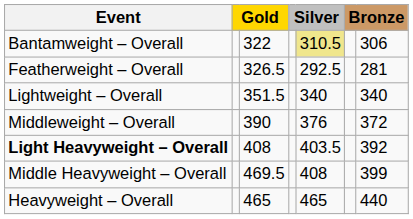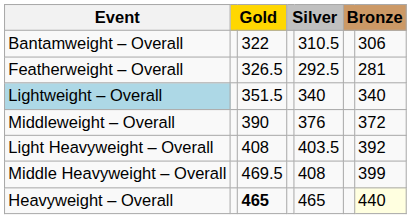(320, 43) khaki background -> (319, 43) no background
(85, 95) no background -> (85, 95) lightblue background
(118, 148) bold -> (111, 148) normal
(257, 200) normal -> (255, 200) bold
(374, 200) no background -> (372, 200) lightyellow background
